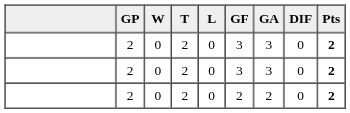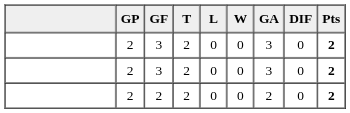columns swapped: (158, 18) <-> (239, 18)
